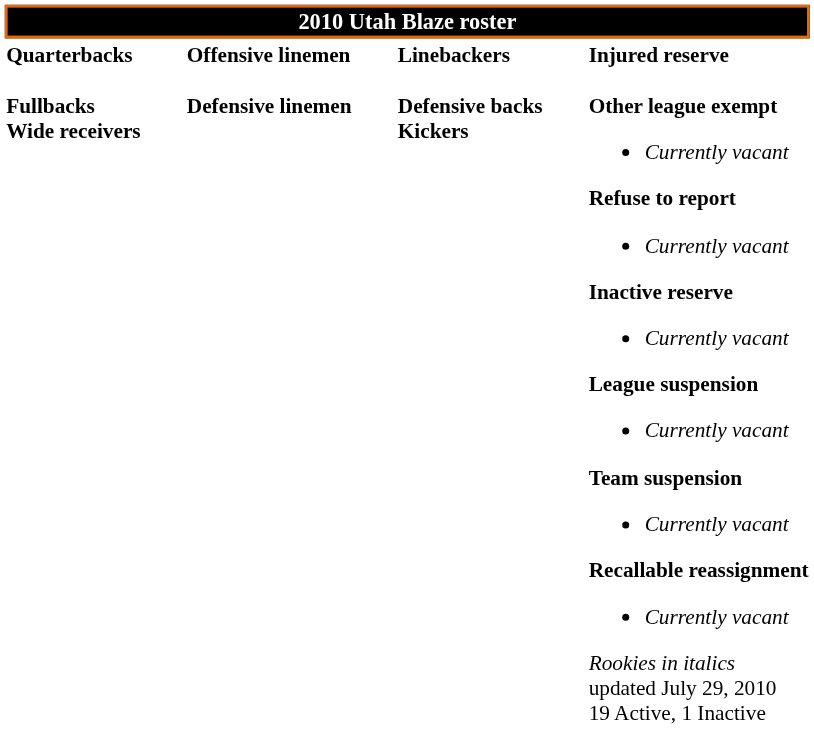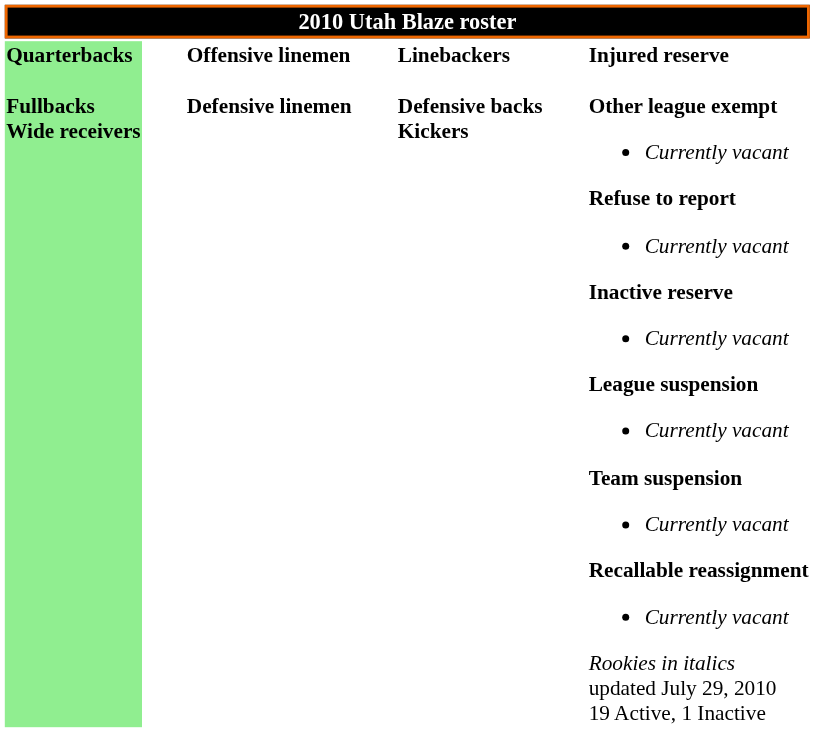(73, 92) no background -> (73, 92) lightgreen background
